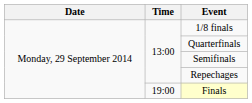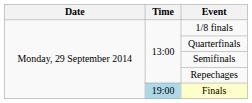(163, 91) no background -> (163, 91) lightblue background
